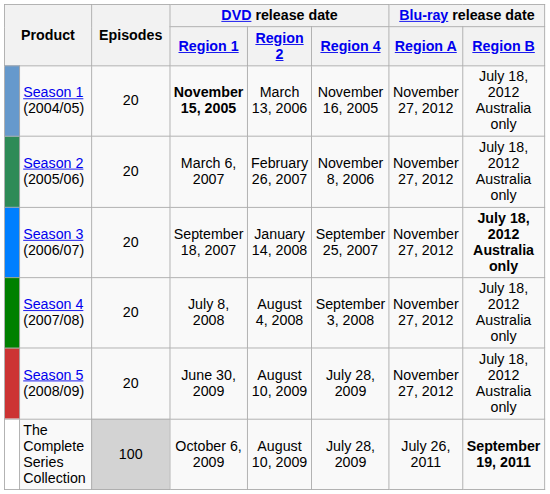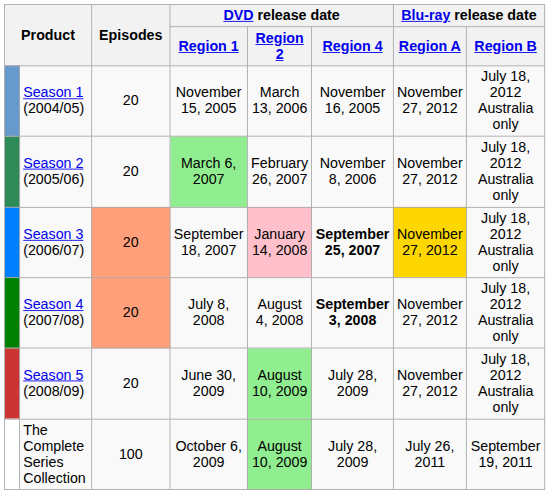(209, 101) bold -> (209, 101) normal
(209, 171) no background -> (209, 171) lightgreen background
(131, 242) no background -> (131, 242) lightsalmon background
(280, 242) no background -> (280, 242) pink background
(350, 242) normal -> (353, 242) bold
(426, 242) no background -> (430, 242) gold background
(504, 242) bold -> (506, 242) normal
(131, 312) no background -> (131, 312) lightsalmon background
(350, 312) normal -> (353, 312) bold
(280, 383) no background -> (280, 383) lightgreen background
(131, 454) lightgrey background -> (131, 454) no background
(280, 454) no background -> (280, 454) lightgreen background
(504, 454) bold -> (506, 454) normal
